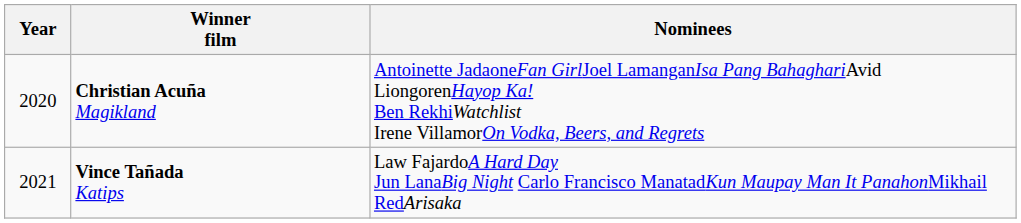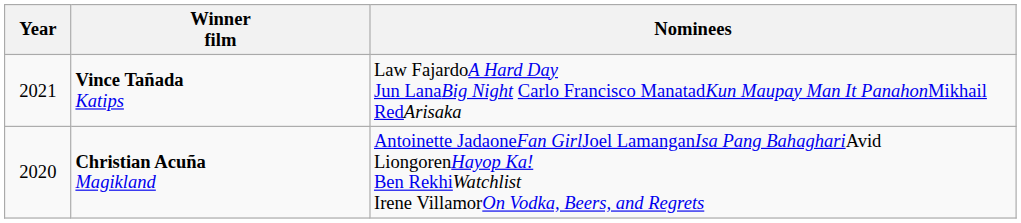rows swapped: (141, 100) <-> (129, 182)
